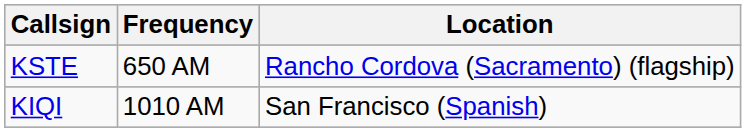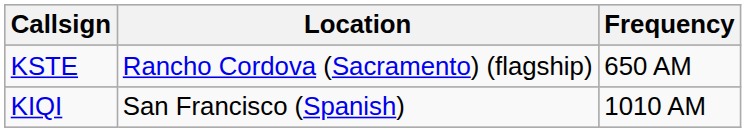columns swapped: (188, 24) <-> (500, 24)
